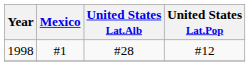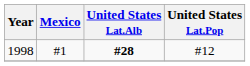(124, 50) normal -> (124, 50) bold
